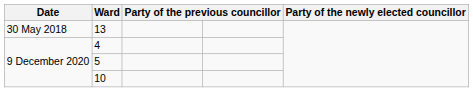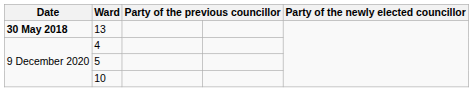(37, 29) normal -> (37, 29) bold
